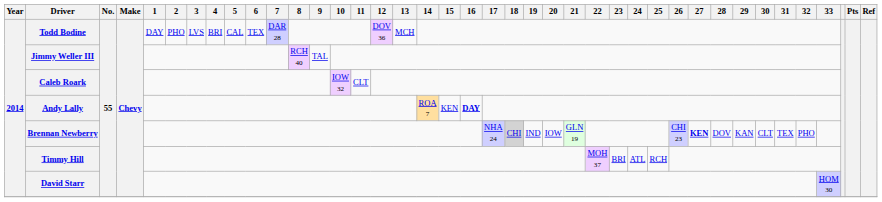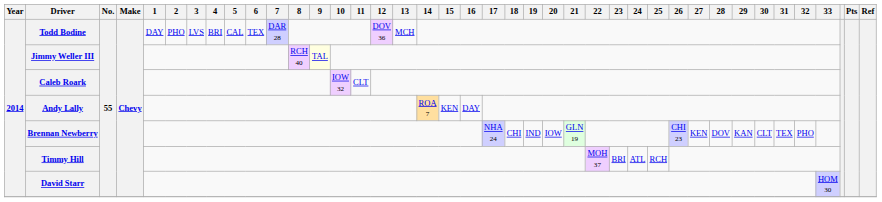(320, 57) no background -> (320, 57) lightyellow background
(471, 108) bold -> (471, 108) normal
(514, 133) lightgrey background -> (514, 133) no background
(699, 133) bold -> (699, 133) normal
